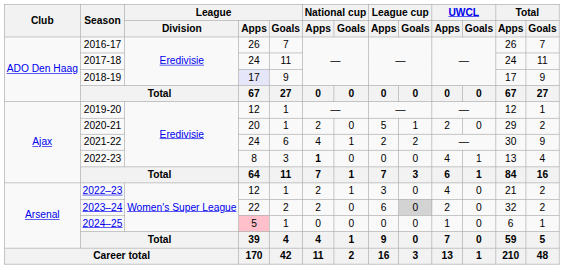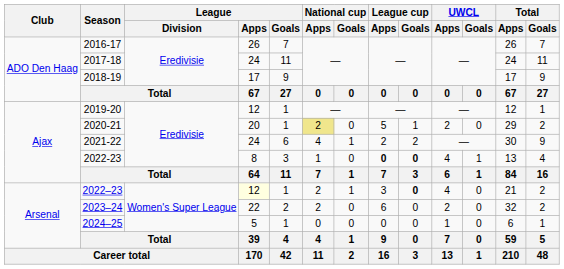(254, 77) lavender background -> (254, 77) no background
(318, 126) no background -> (318, 126) khaki background
(318, 158) bold -> (318, 158) normal
(384, 158) normal -> (384, 158) bold
(415, 158) normal -> (415, 158) bold
(254, 191) no background -> (254, 191) lightyellow background
(415, 191) normal -> (415, 191) bold
(415, 207) lightgrey background -> (415, 207) no background
(254, 223) pink background -> (254, 223) no background
